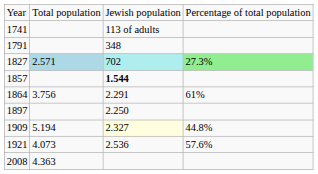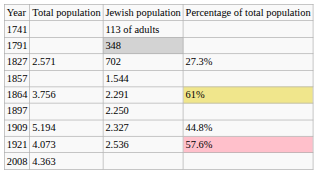(113, 45) no background -> (113, 45) lightgrey background
(44, 62) lightblue background -> (44, 62) no background
(113, 62) paleturquoise background -> (113, 62) no background
(199, 62) lightgreen background -> (199, 62) no background
(117, 78) bold -> (117, 78) normal
(195, 95) no background -> (195, 95) khaki background
(117, 128) lightyellow background -> (117, 128) no background
(199, 144) no background -> (199, 144) pink background
